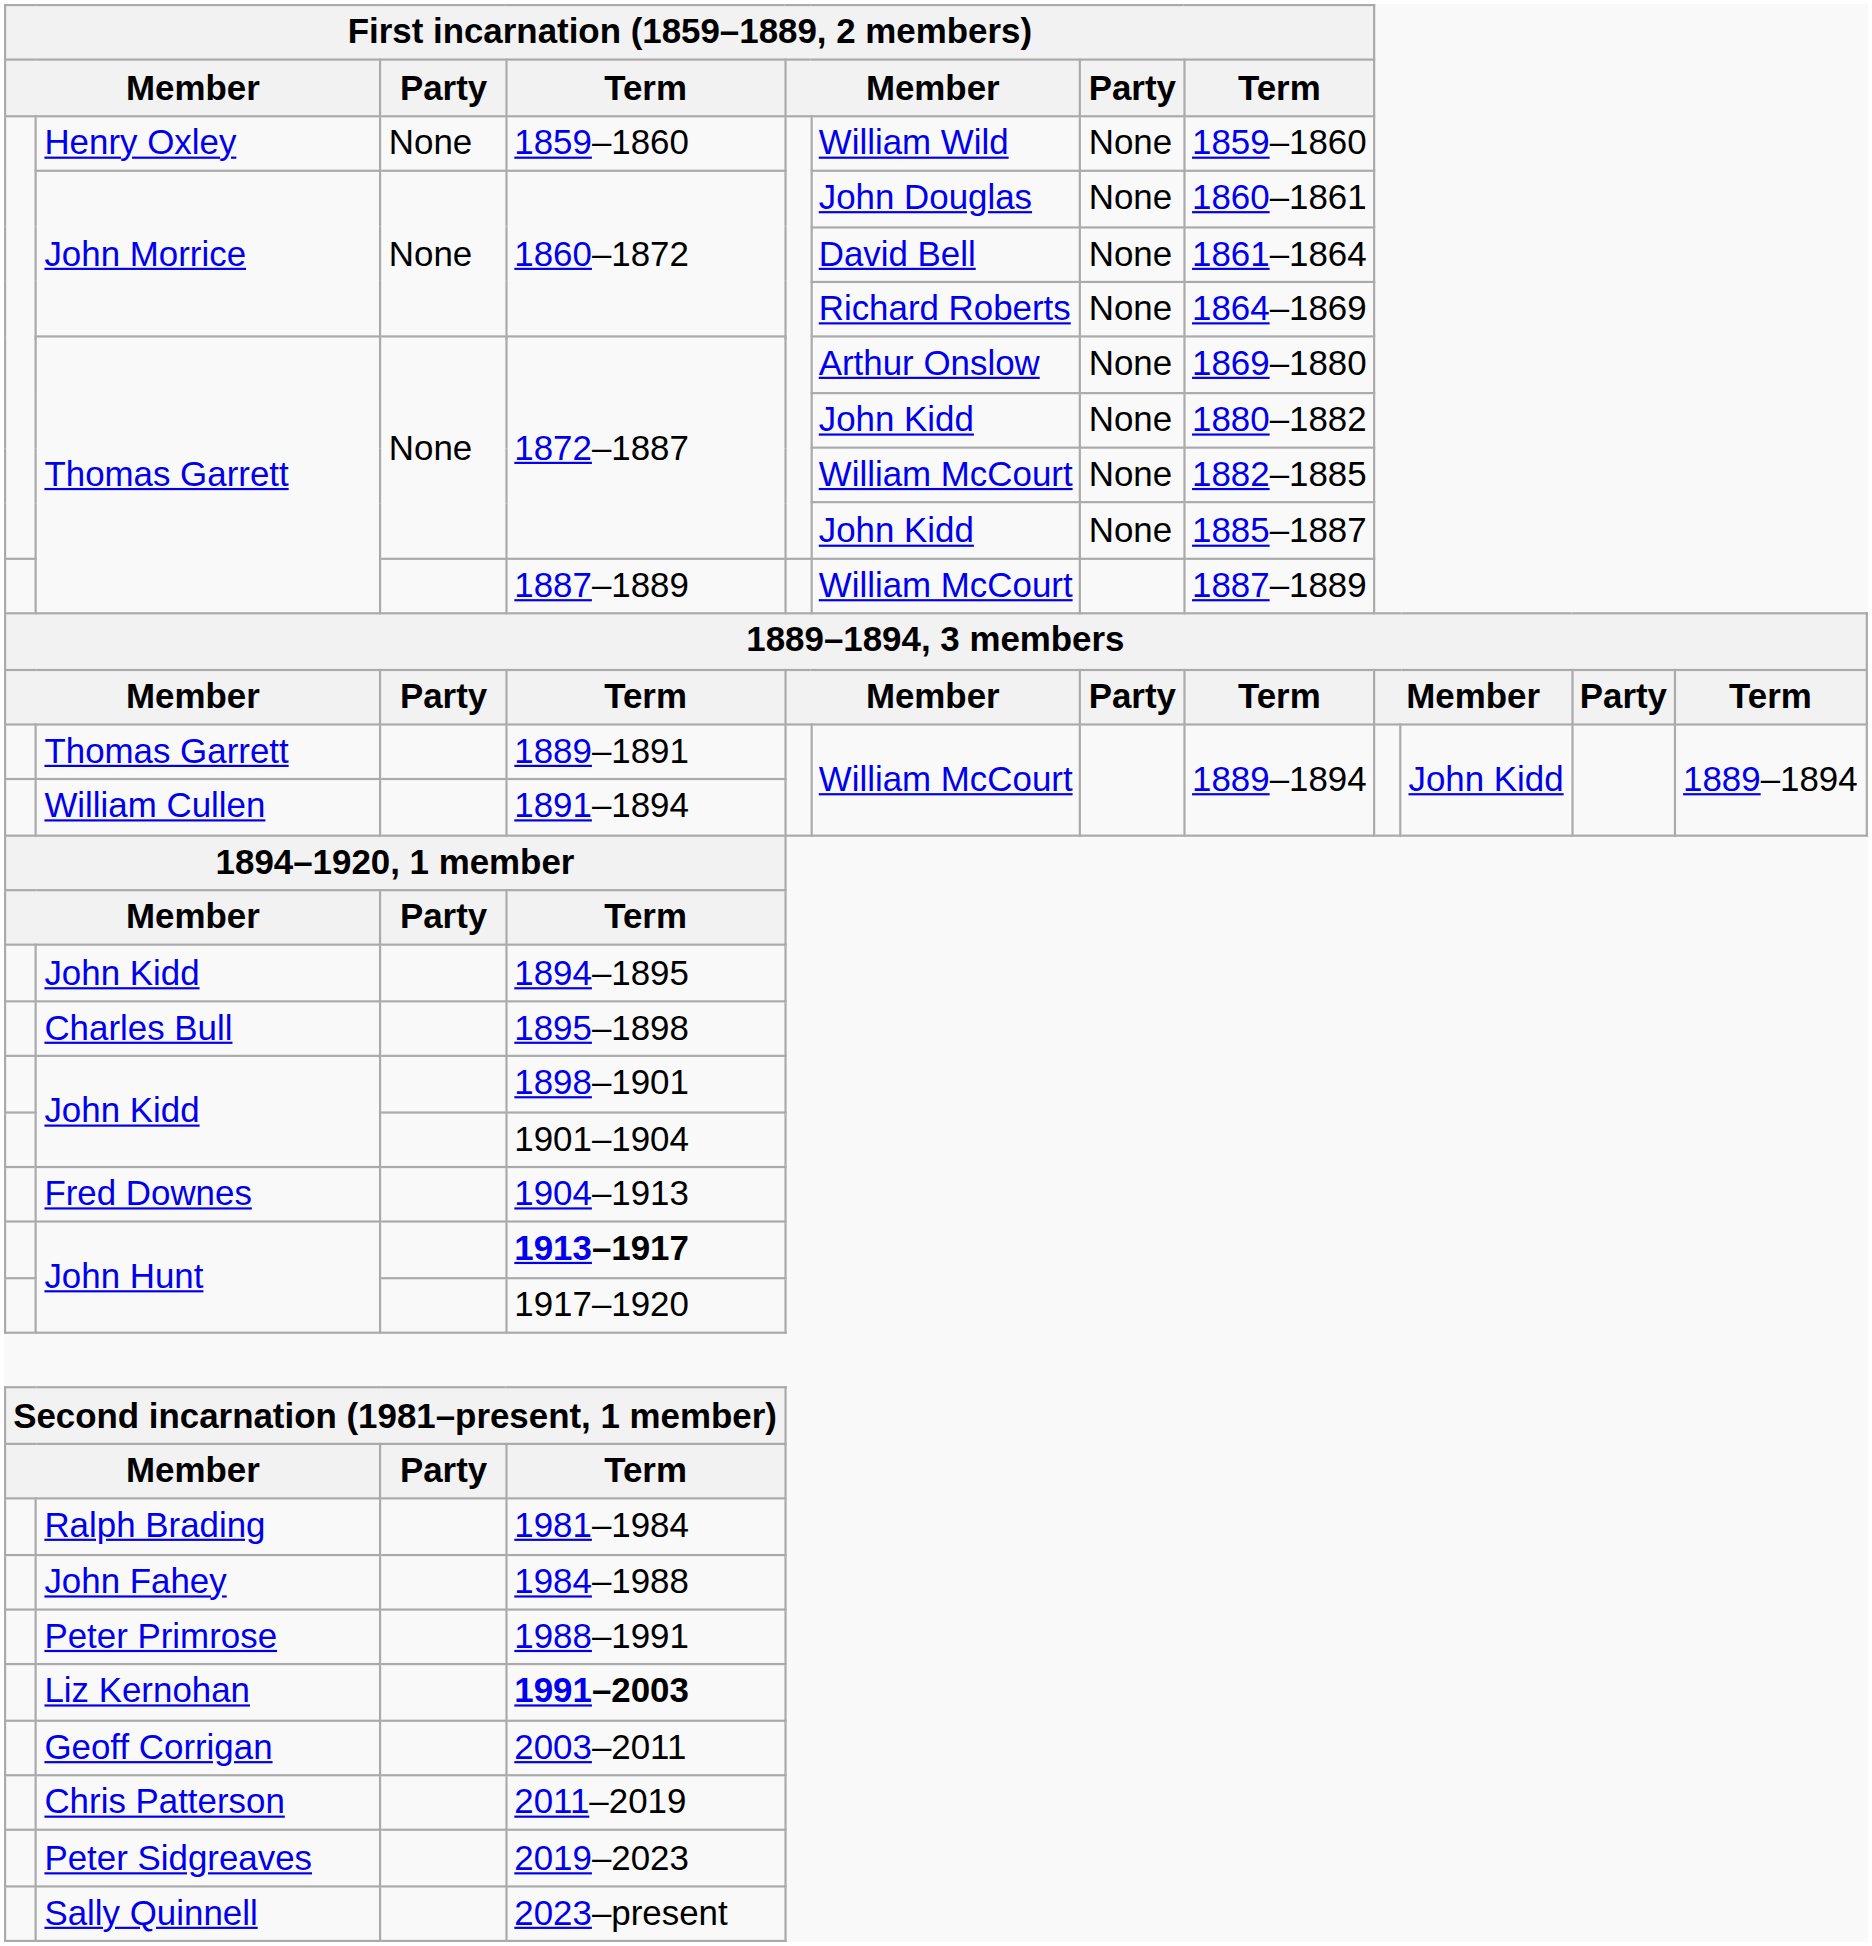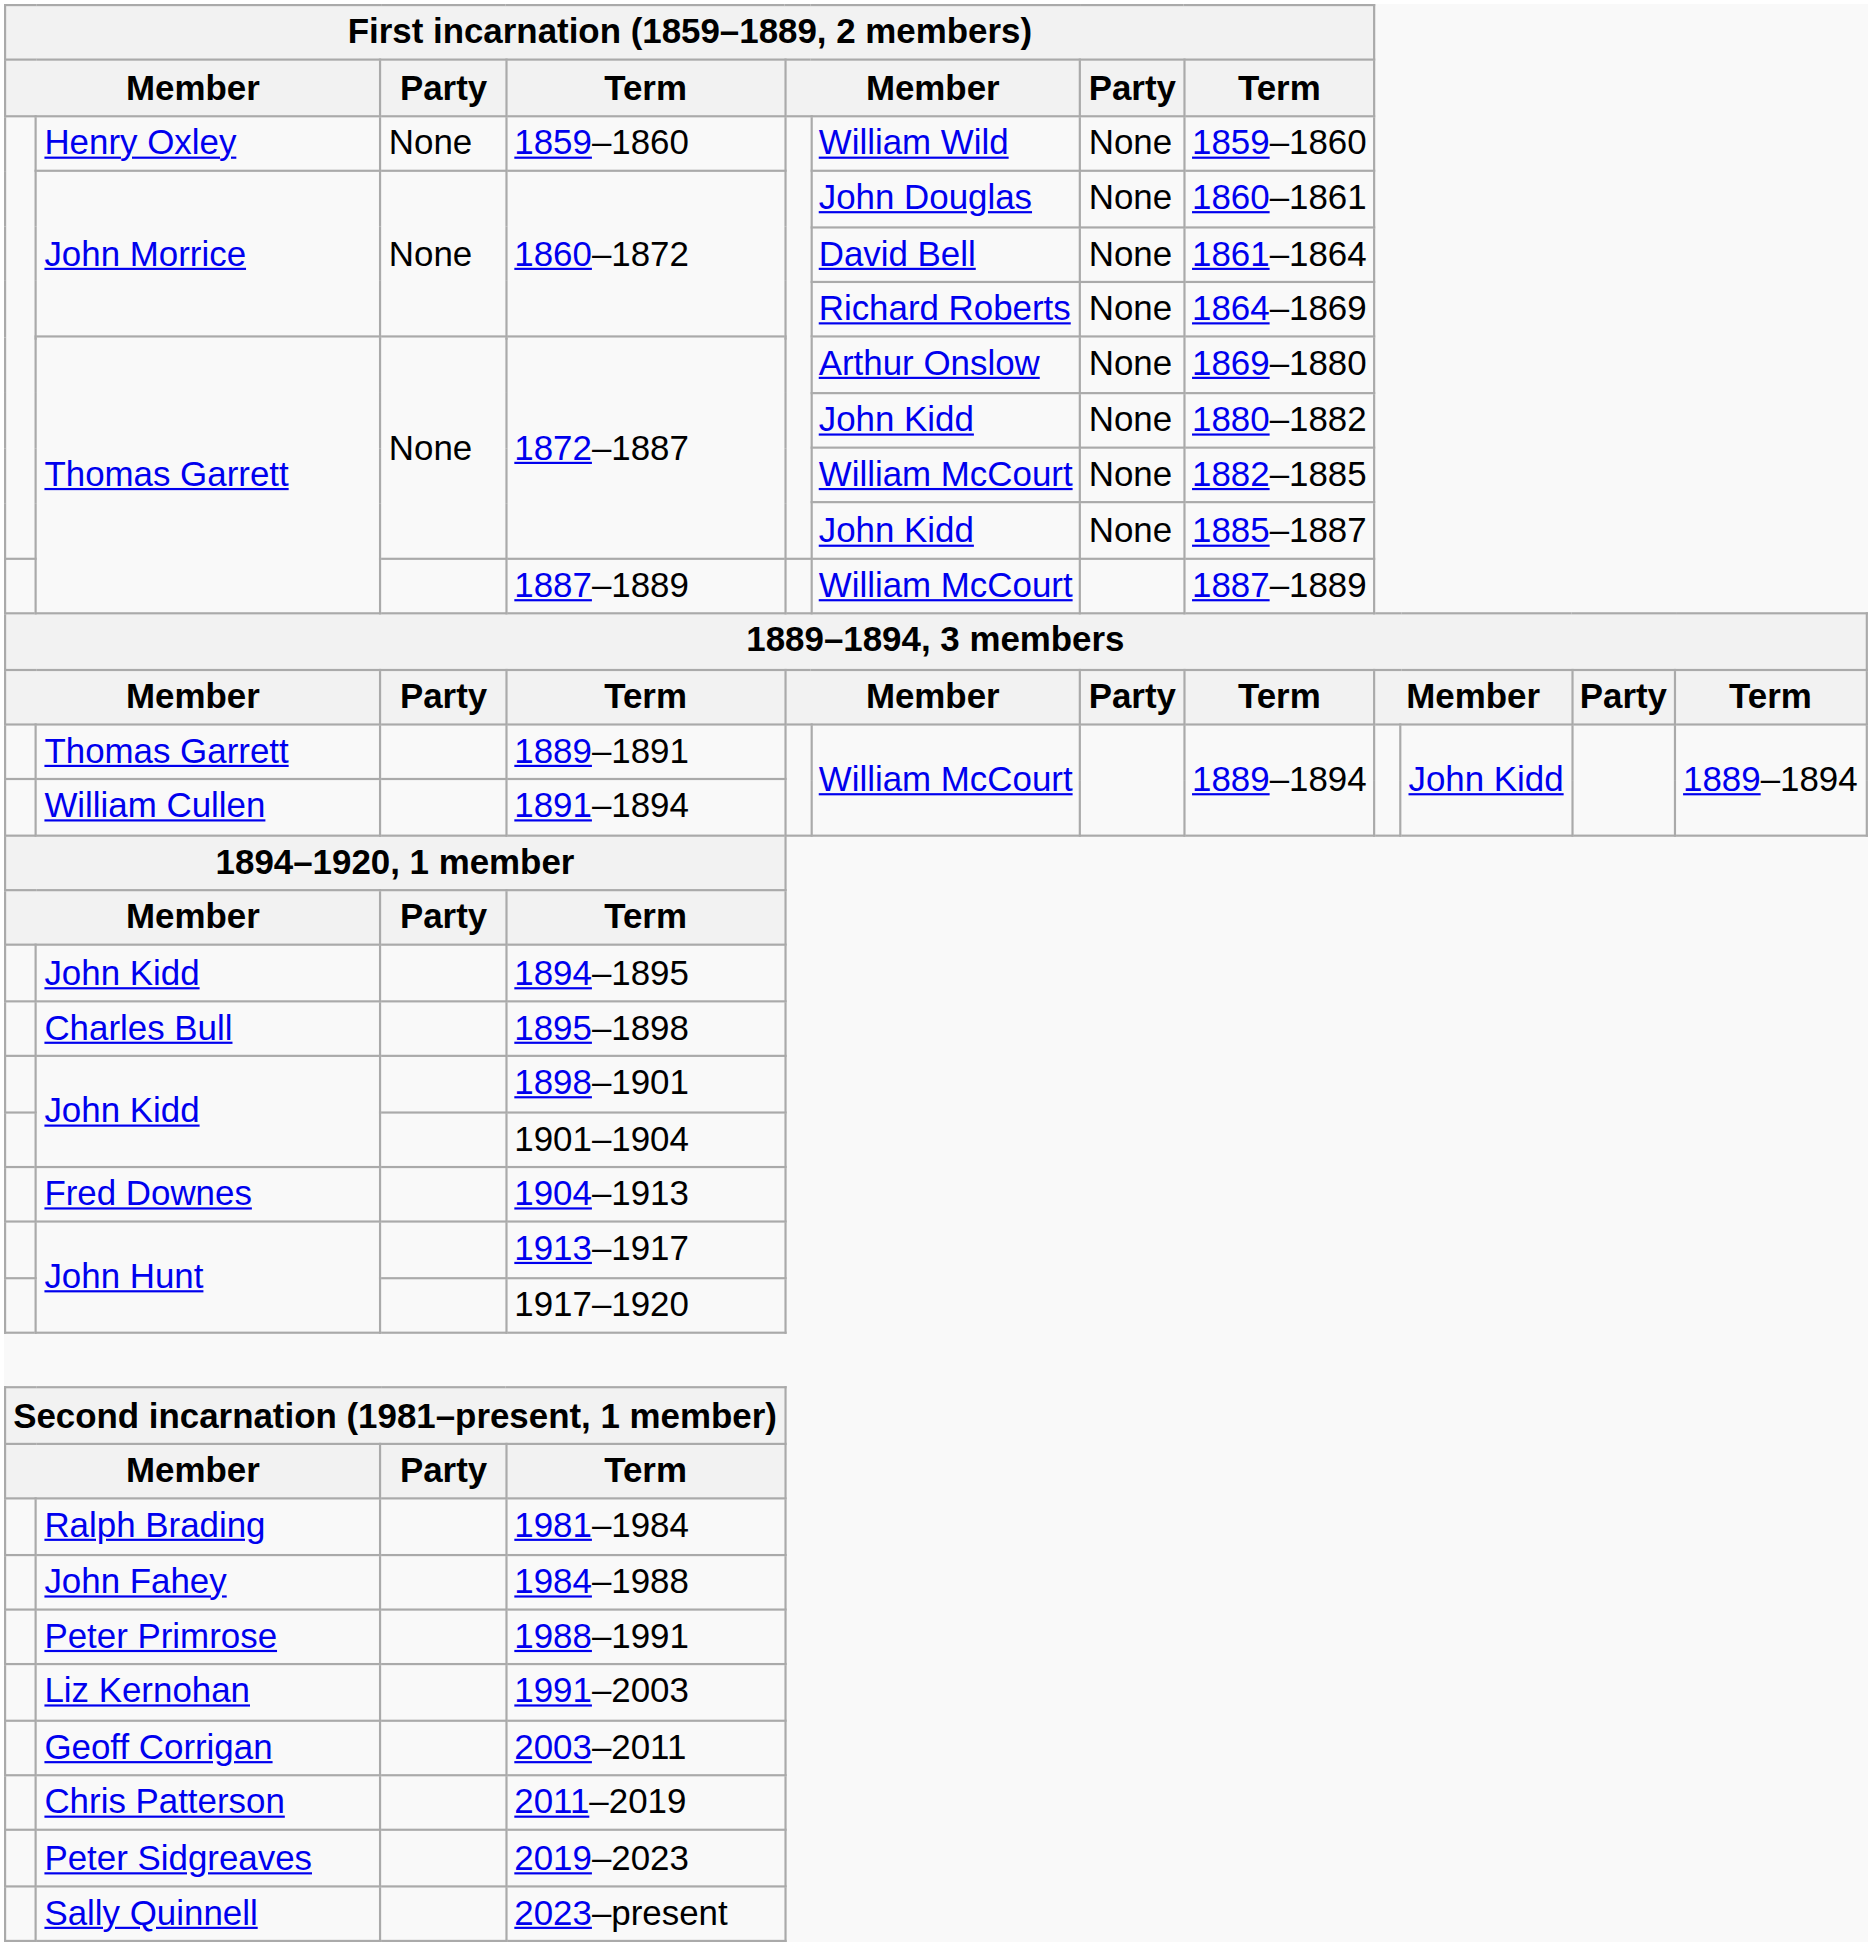(602, 1249) bold -> (602, 1249) normal
(602, 1691) bold -> (602, 1691) normal
